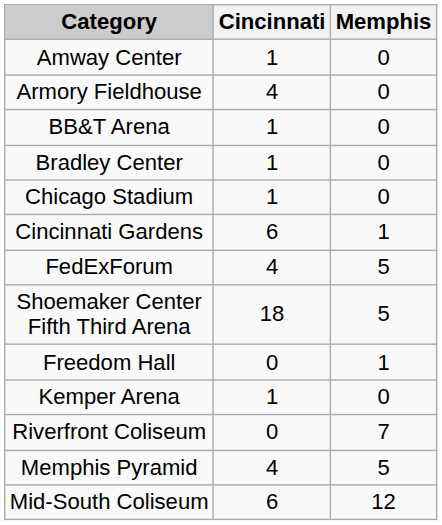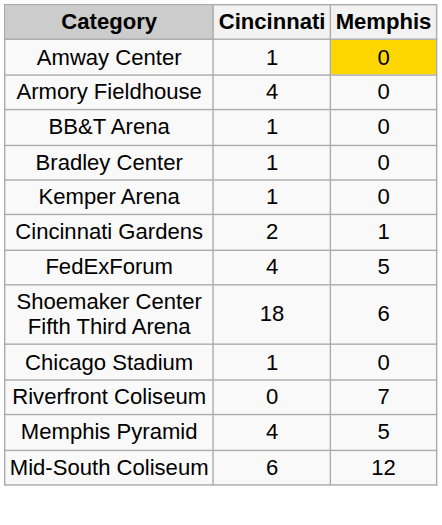(384, 57) no background -> (384, 57) gold background
rows swapped: (109, 197) <-> (109, 397)
(272, 232) 6 -> (272, 232) 2
(384, 314) 5 -> (384, 314) 6
- row: (109, 362)
